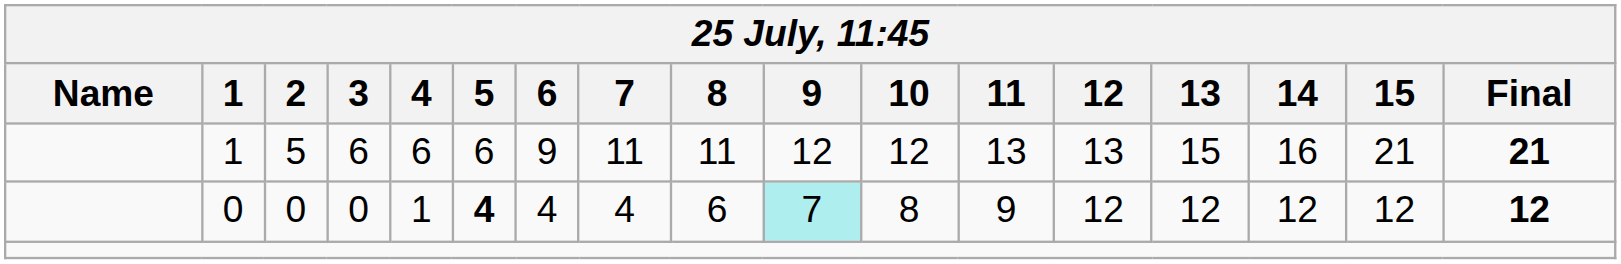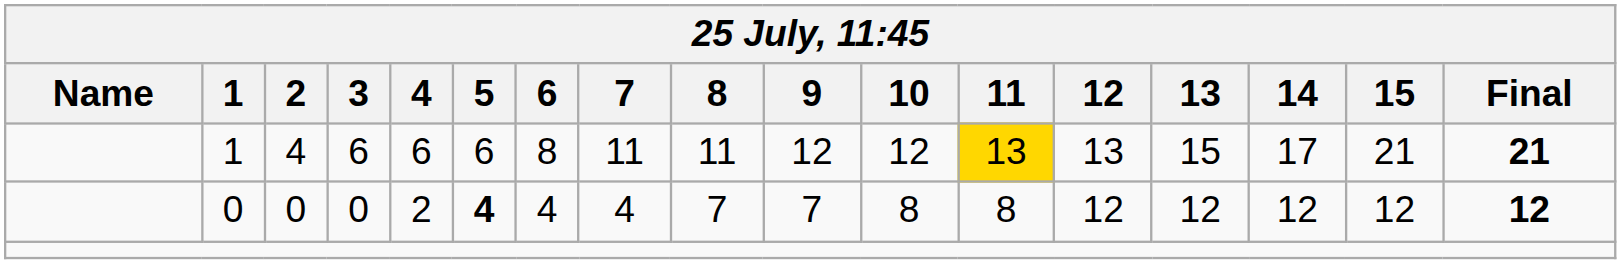(296, 151) 5 -> (296, 151) 4
(547, 151) 9 -> (547, 151) 8
(1006, 151) no background -> (1006, 151) gold background
(1297, 151) 16 -> (1297, 151) 17
(421, 210) 1 -> (421, 210) 2
(717, 210) 6 -> (717, 210) 7
(812, 210) paleturquoise background -> (812, 210) no background
(1006, 210) 9 -> (1006, 210) 8
